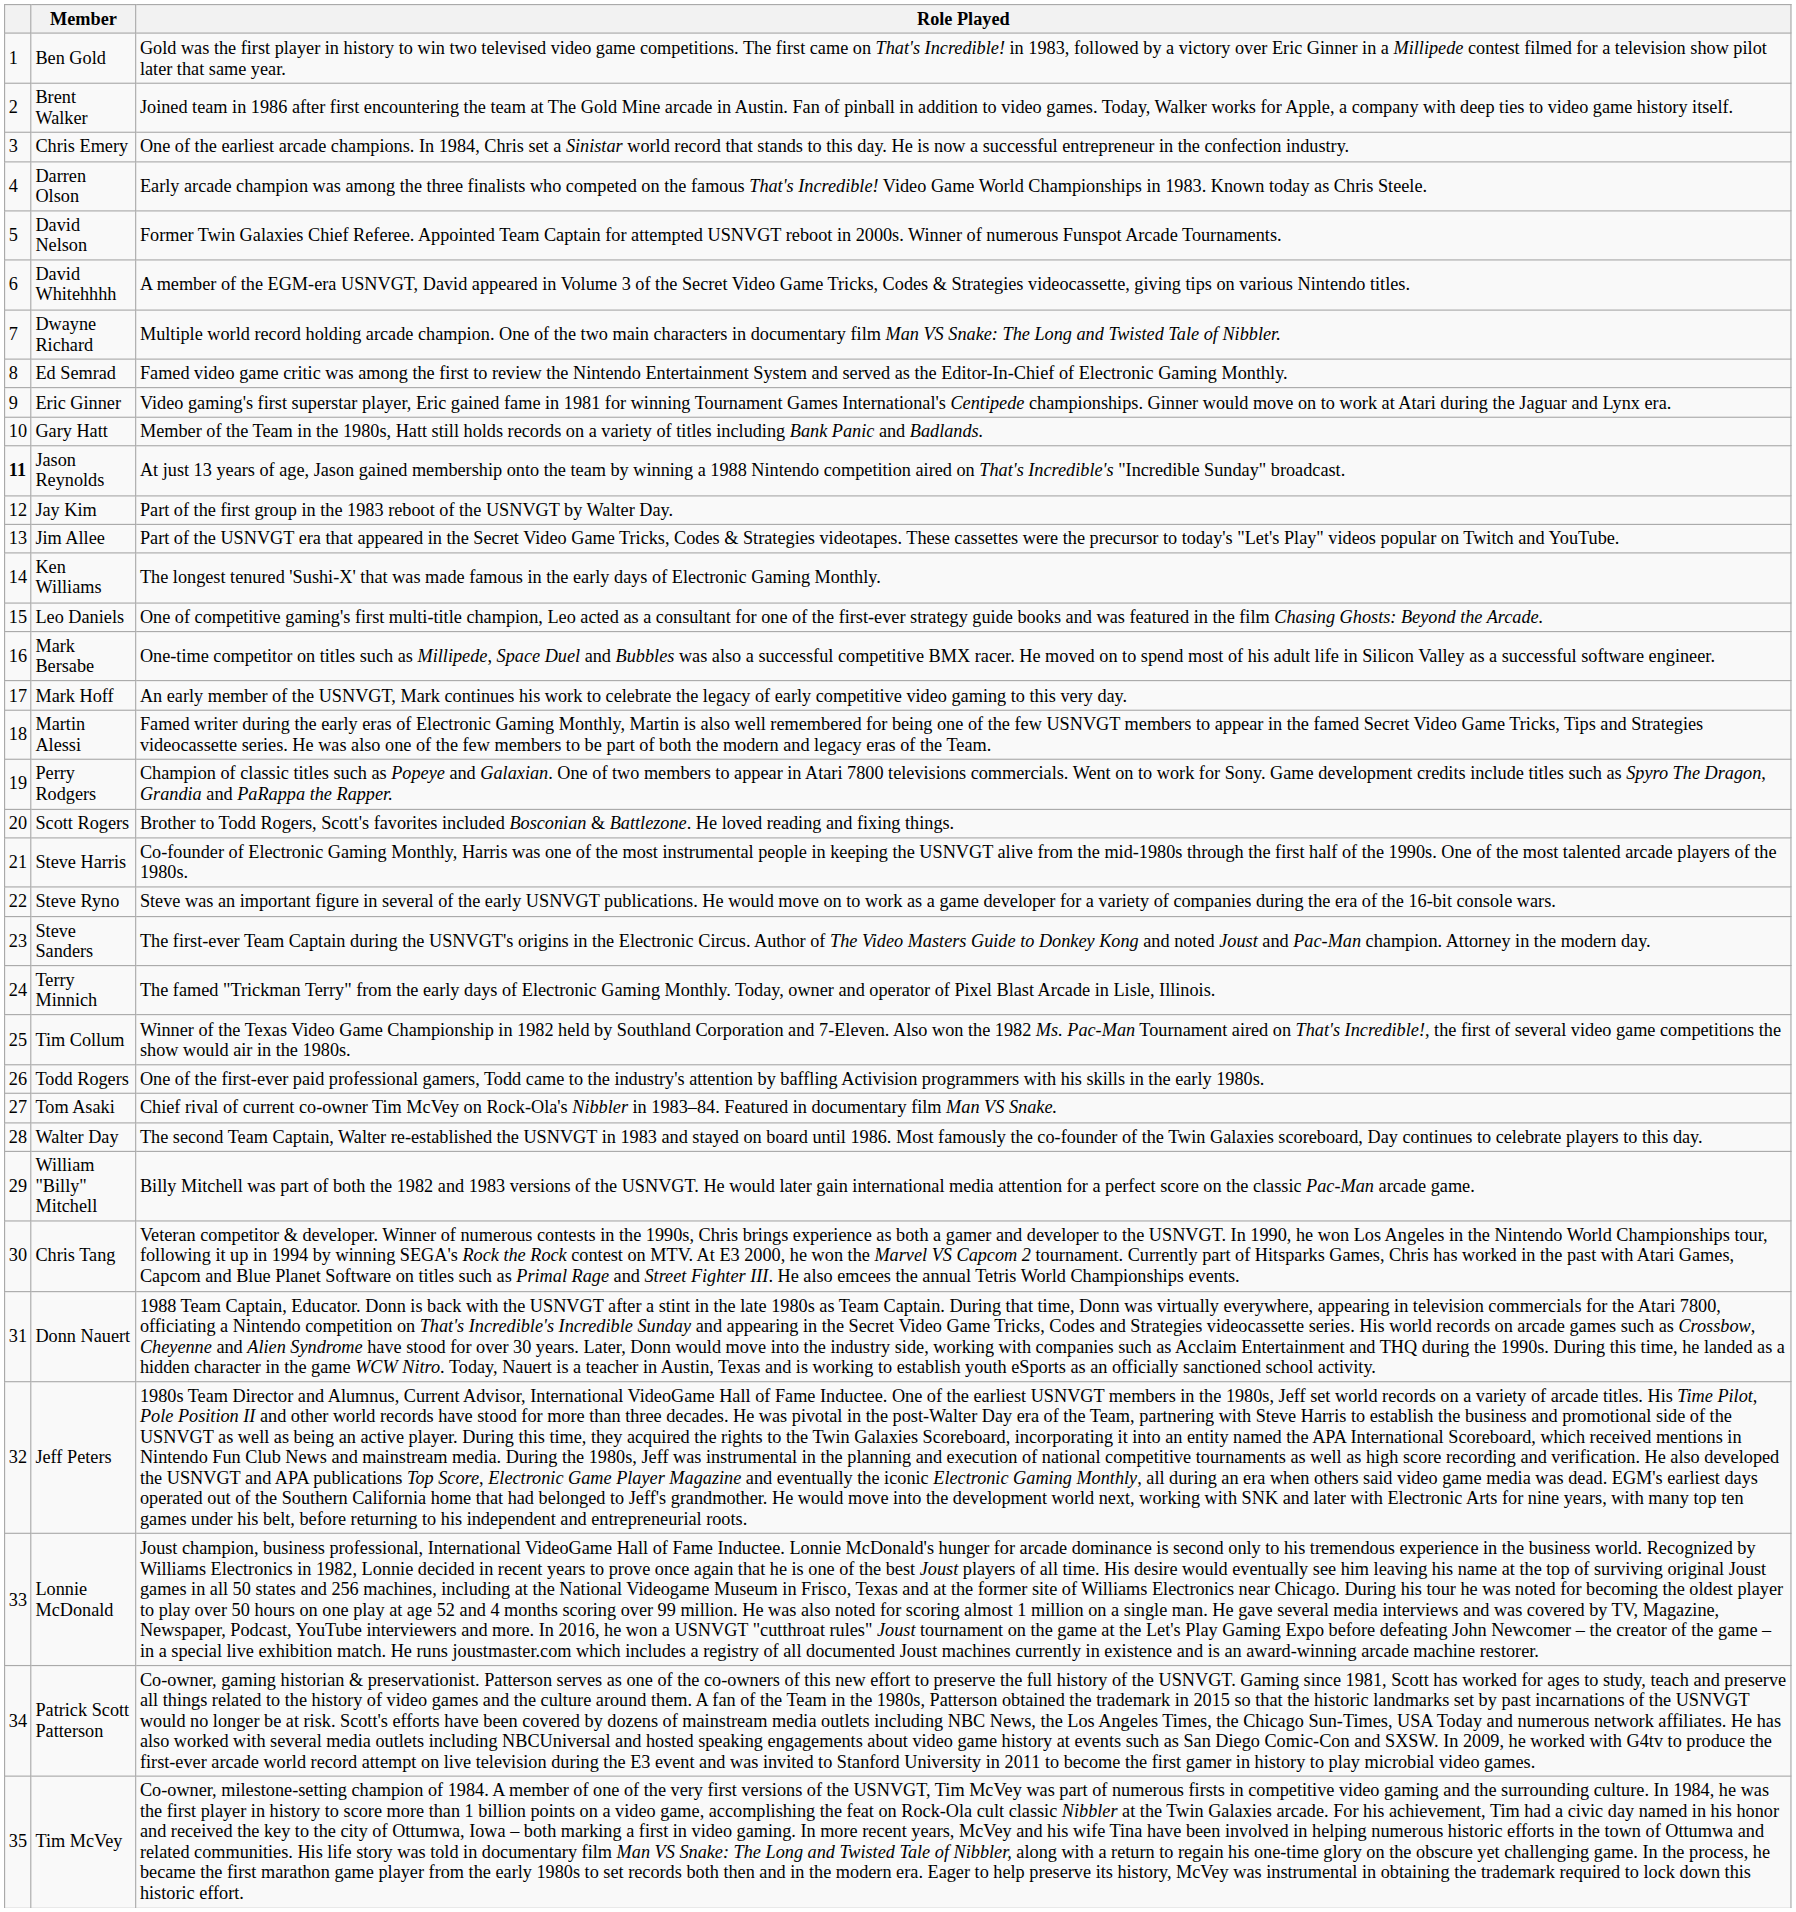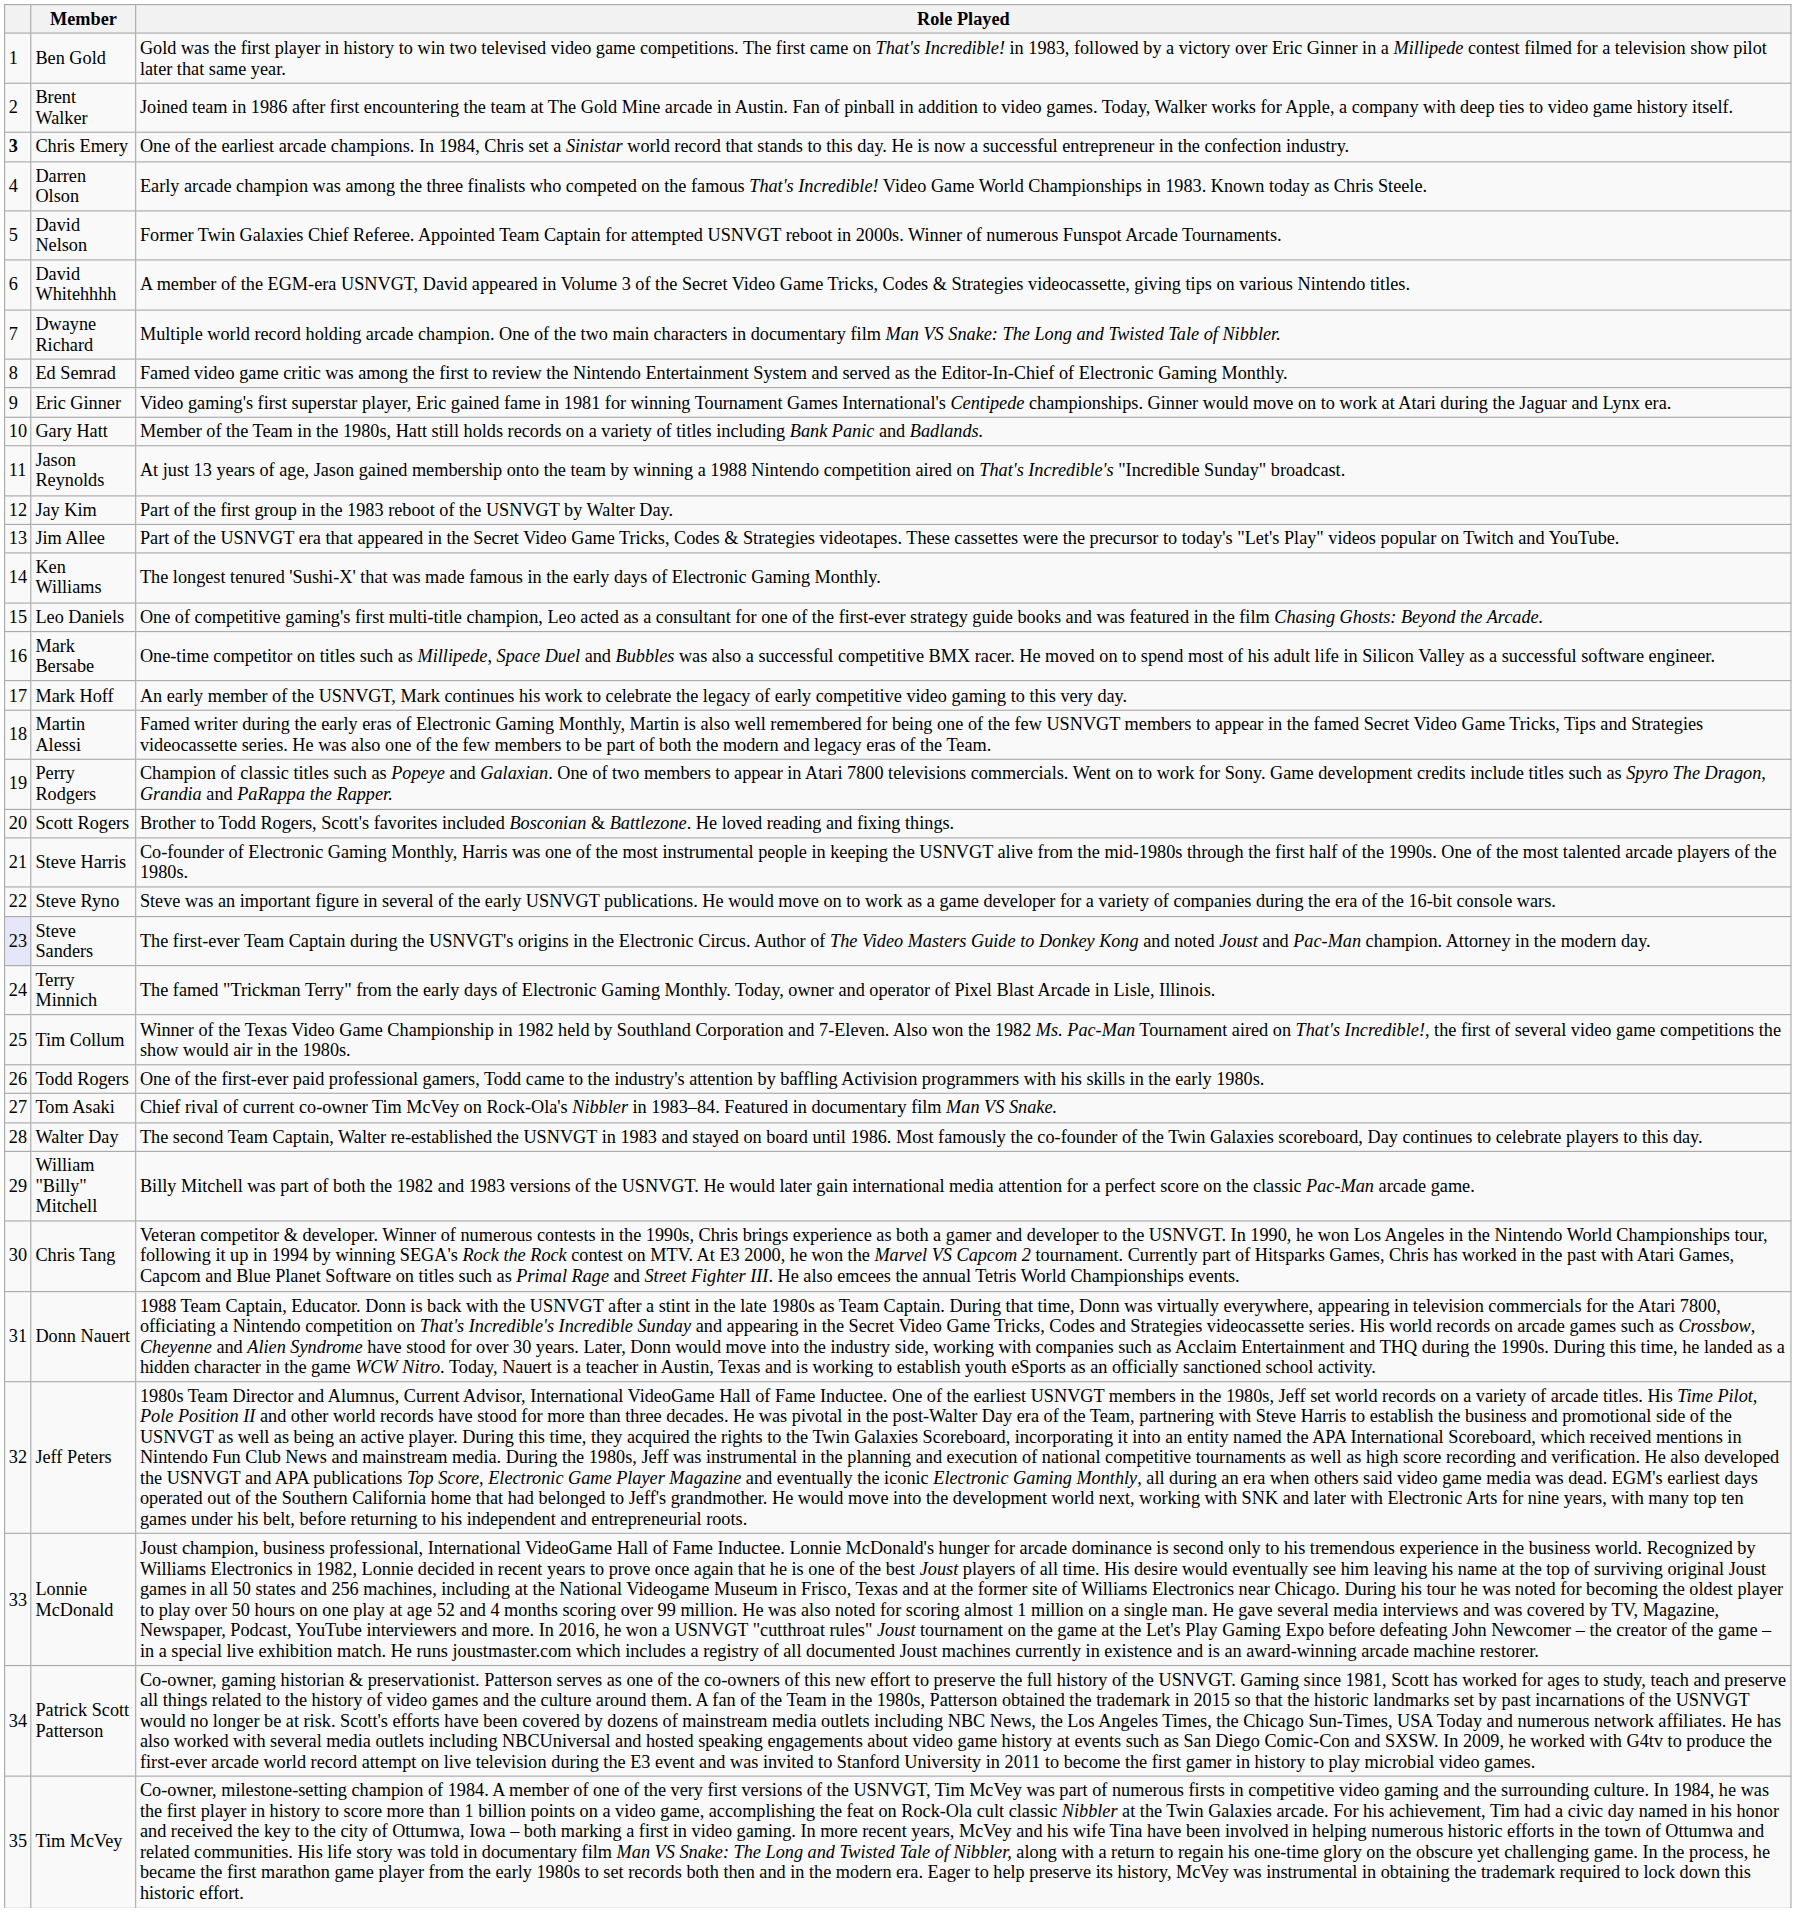(13, 146) normal -> (13, 146) bold
(17, 470) bold -> (18, 470) normal
(18, 940) no background -> (18, 940) lavender background
